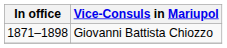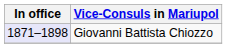(38, 33) no background -> (38, 33) lavender background
